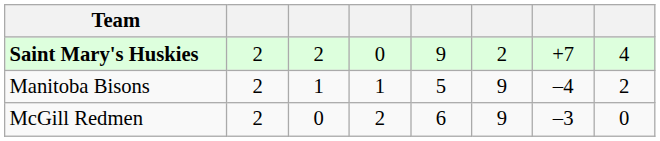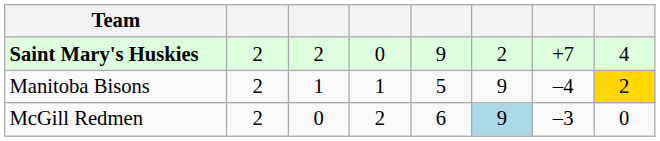(624, 86) no background -> (624, 86) gold background
(502, 119) no background -> (502, 119) lightblue background
